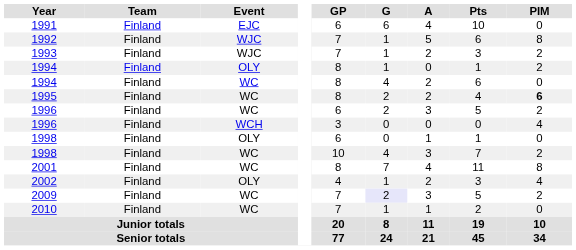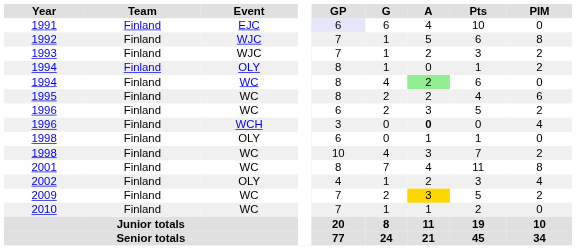(338, 25) no background -> (338, 25) lavender background
(428, 82) no background -> (428, 82) lightgreen background
(539, 96) bold -> (539, 96) normal
(428, 124) normal -> (428, 124) bold
(386, 195) lavender background -> (386, 195) no background
(428, 195) no background -> (428, 195) gold background
